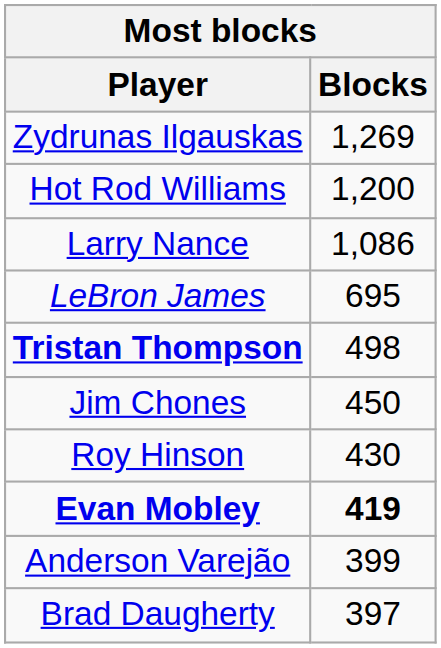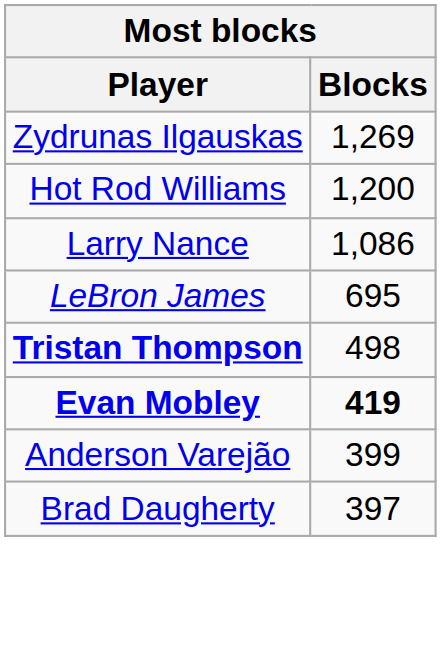- row: (158, 402)
- row: (158, 455)
